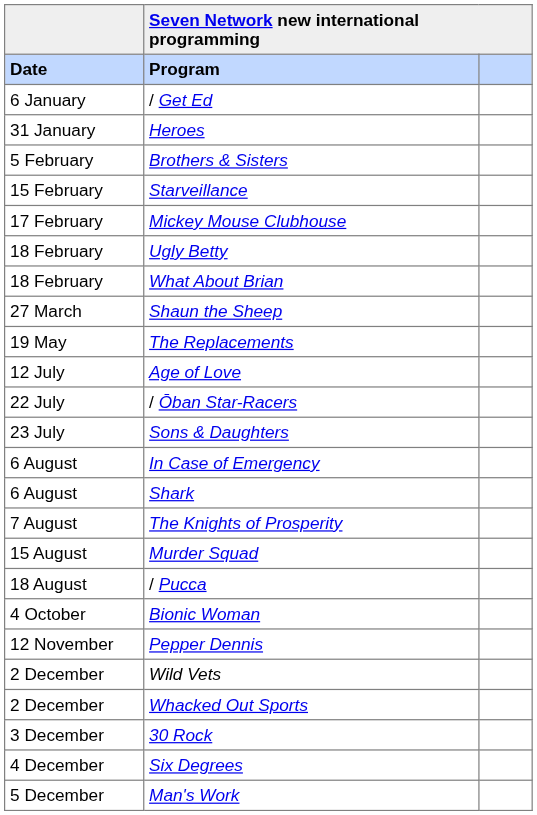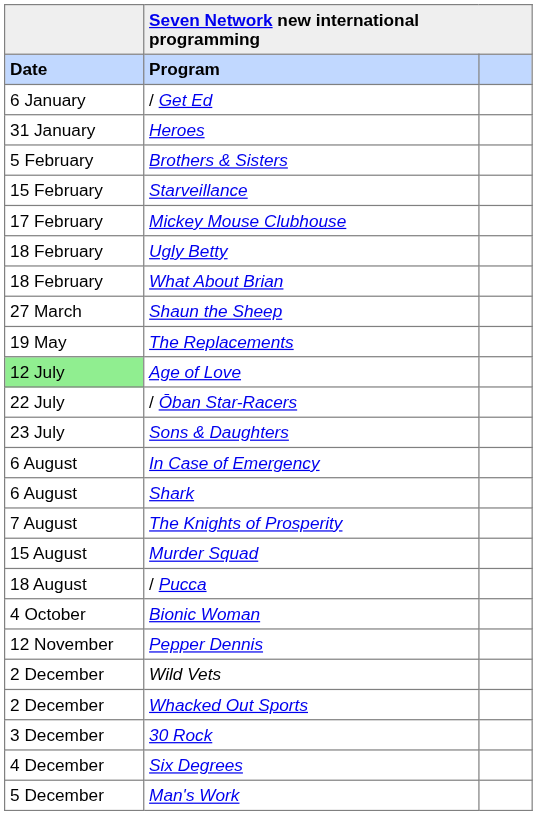(37, 372) no background -> (37, 372) lightgreen background
